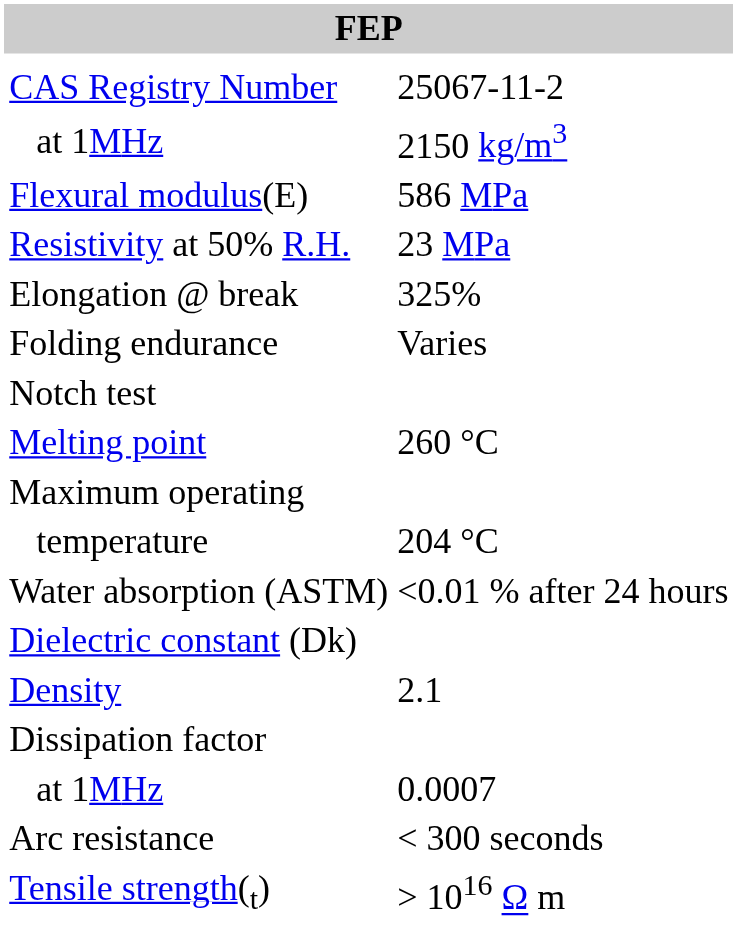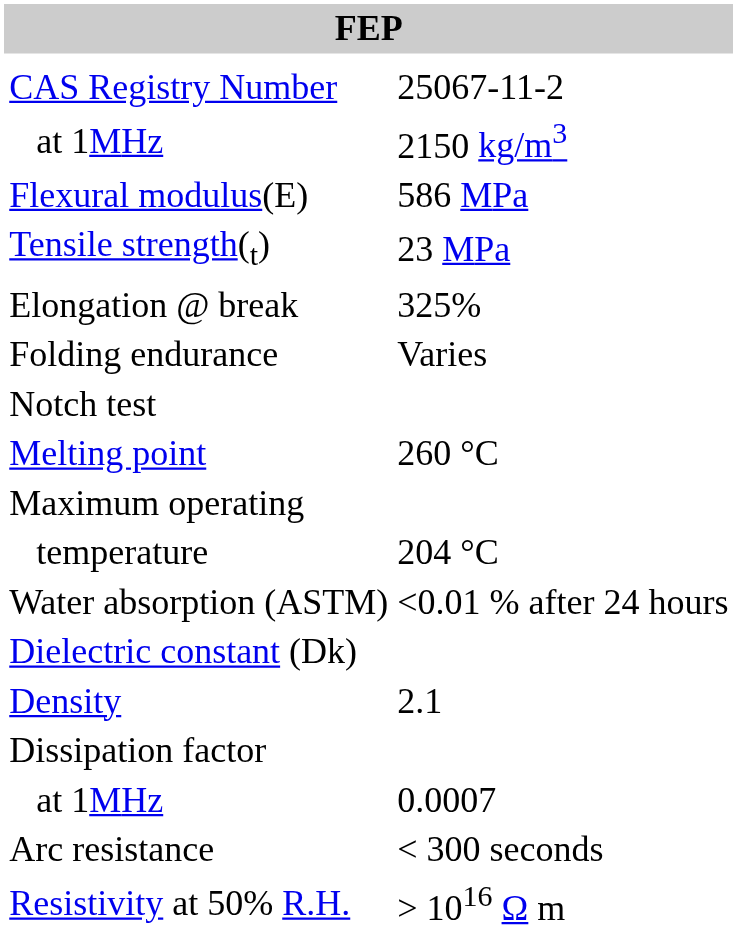(180, 244) Resistivity at 50% R.H. -> (140, 249) Tensile strength(t)
(140, 893) Tensile strength(t) -> (180, 902) Resistivity at 50% R.H.
